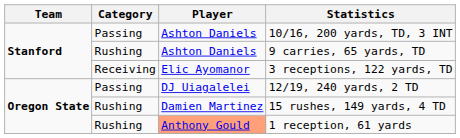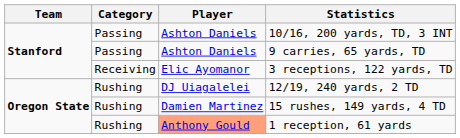(118, 51) Rushing -> (118, 51) Passing
(118, 88) Passing -> (118, 88) Rushing
